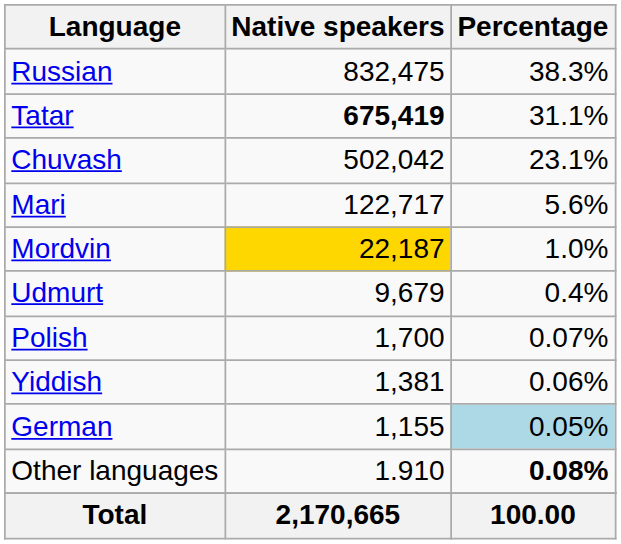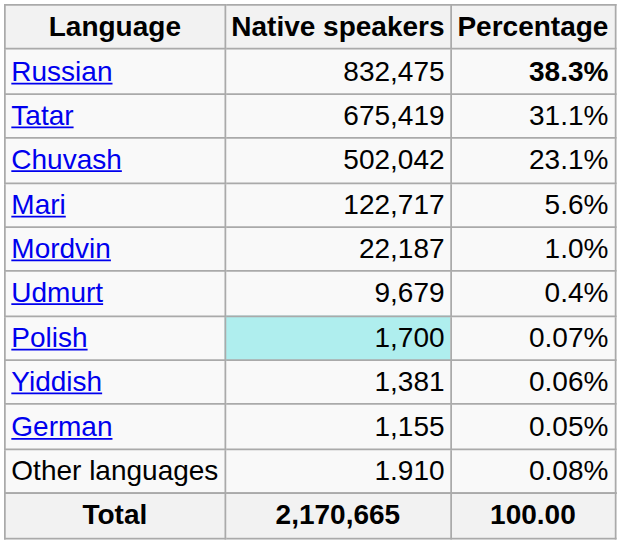(569, 71) normal -> (569, 71) bold
(394, 115) bold -> (394, 115) normal
(402, 248) gold background -> (402, 248) no background
(409, 337) no background -> (409, 337) paleturquoise background
(569, 426) lightblue background -> (569, 426) no background
(569, 470) bold -> (569, 470) normal
